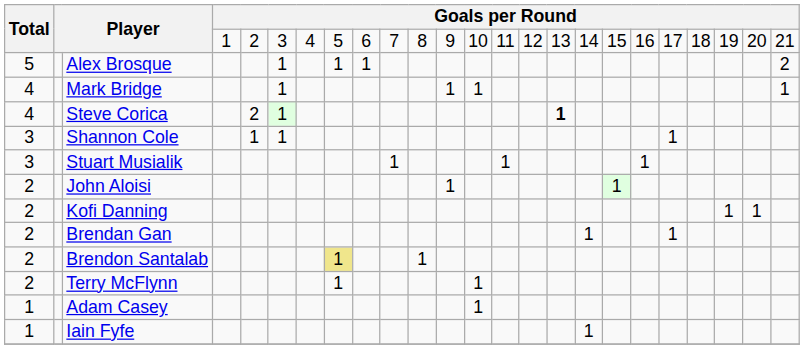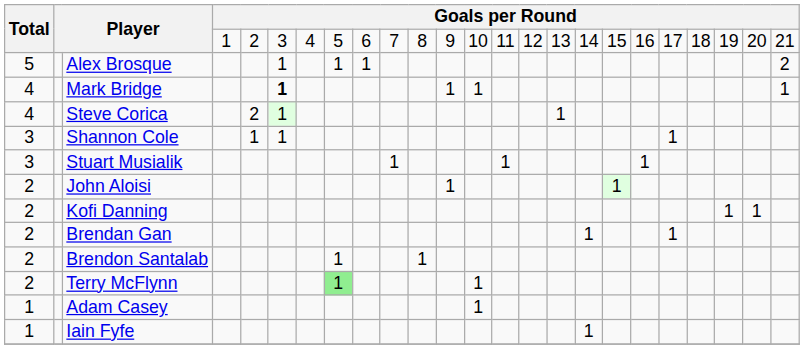(282, 89) normal -> (282, 89) bold
(561, 113) bold -> (561, 113) normal
(338, 259) khaki background -> (338, 259) no background
(338, 283) no background -> (338, 283) lightgreen background
